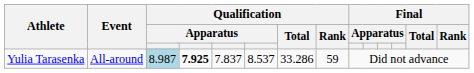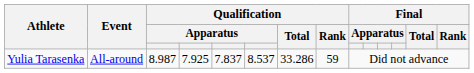(162, 59) lightblue background -> (162, 59) no background
(195, 59) bold -> (195, 59) normal
